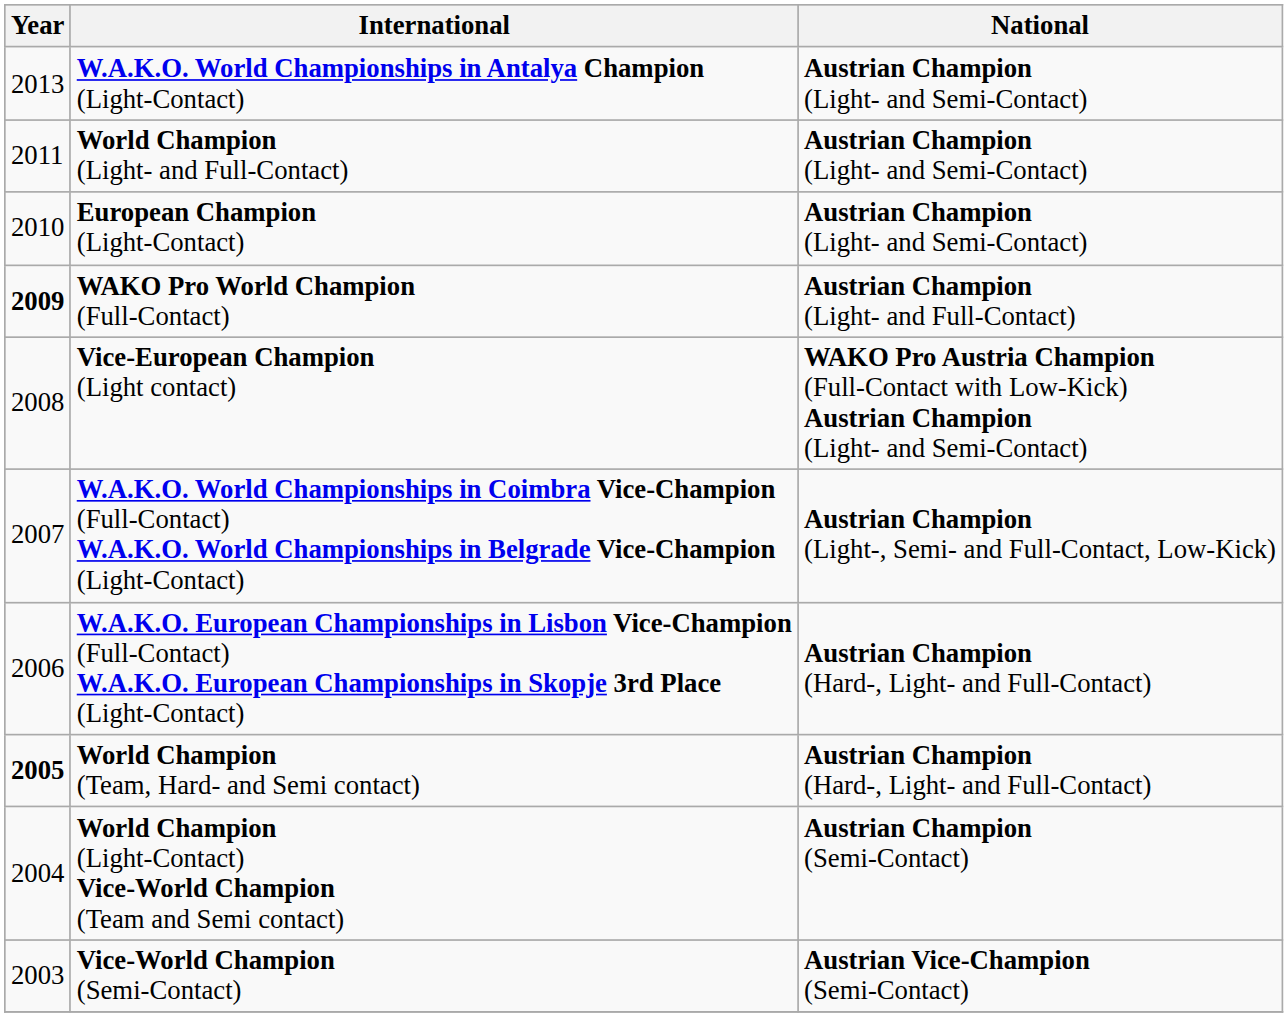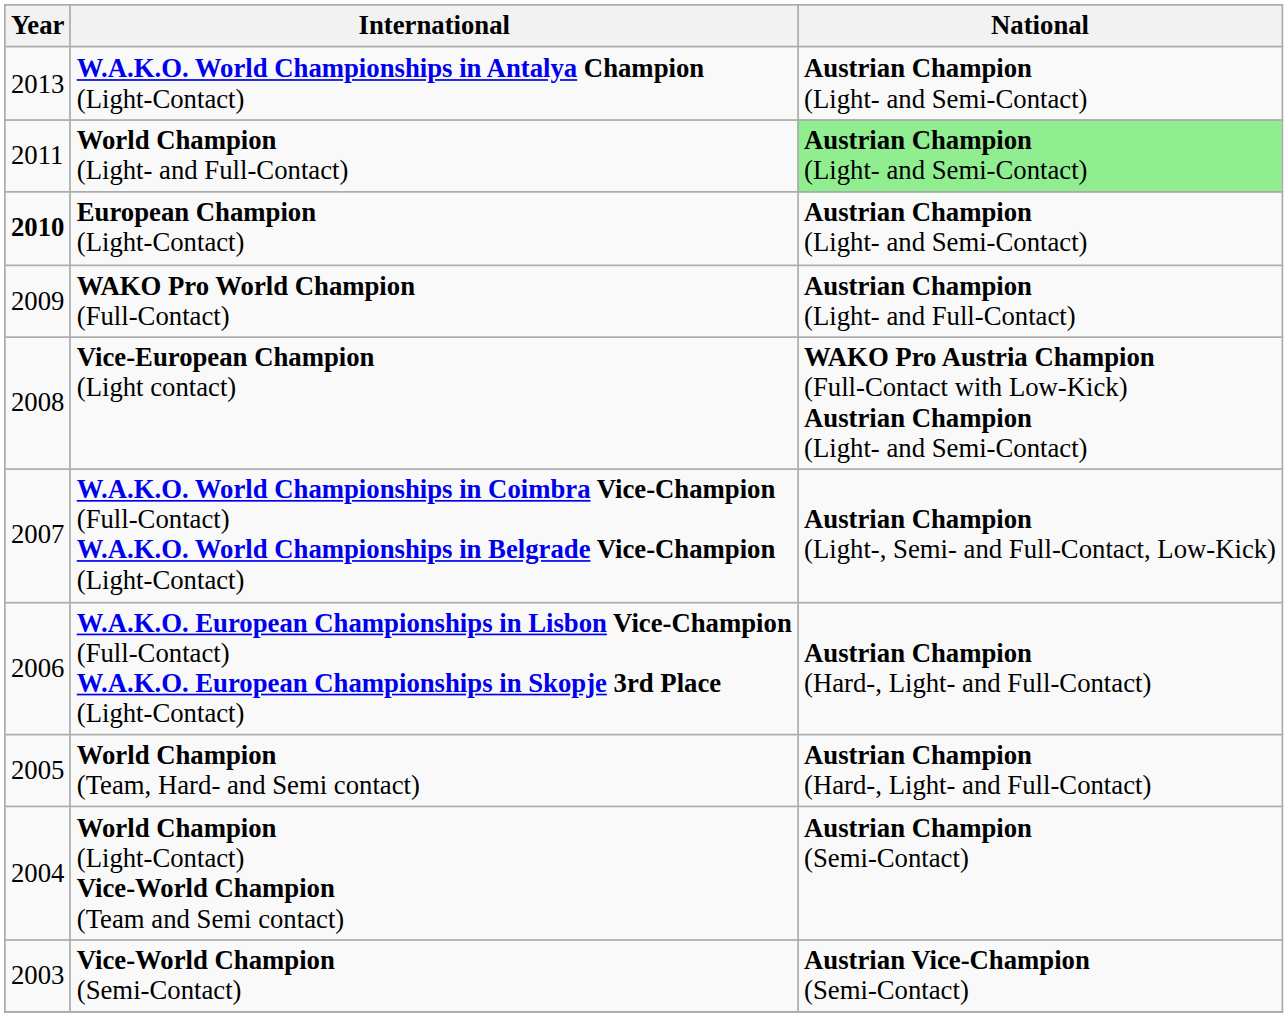(946, 155) no background -> (946, 155) lightgreen background
(38, 227) normal -> (38, 227) bold
(38, 300) bold -> (38, 300) normal
(38, 770) bold -> (38, 770) normal
